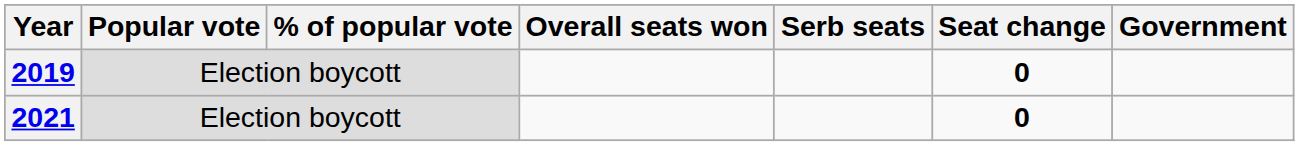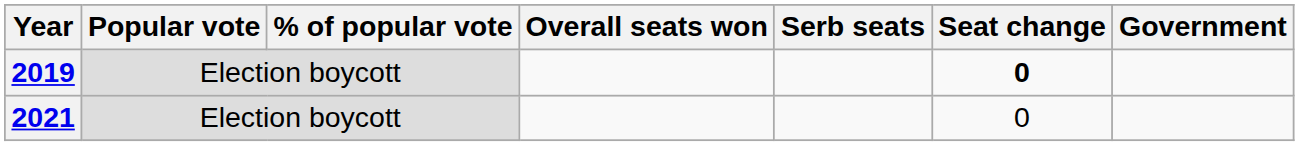(1022, 117) bold -> (1022, 117) normal
